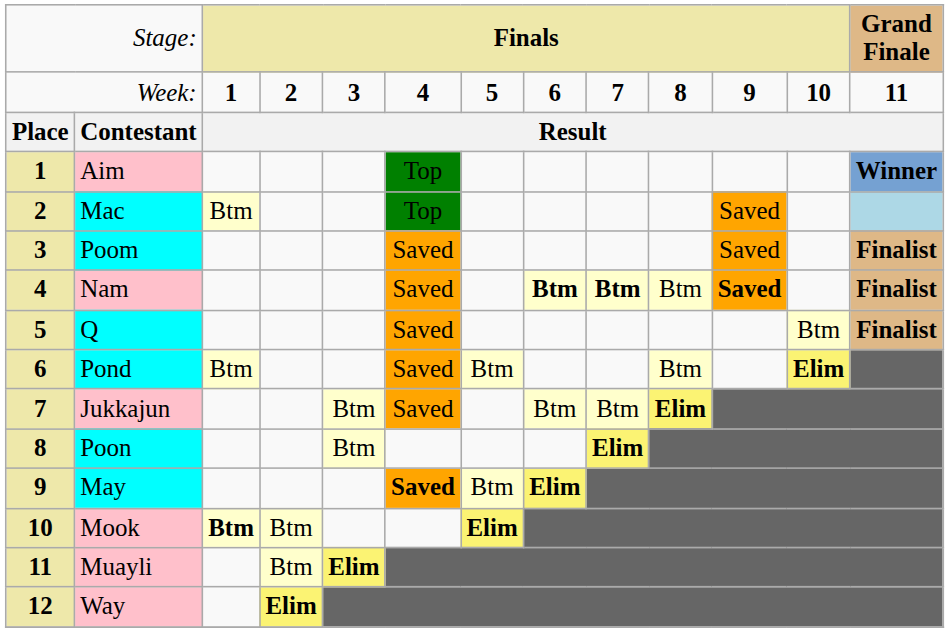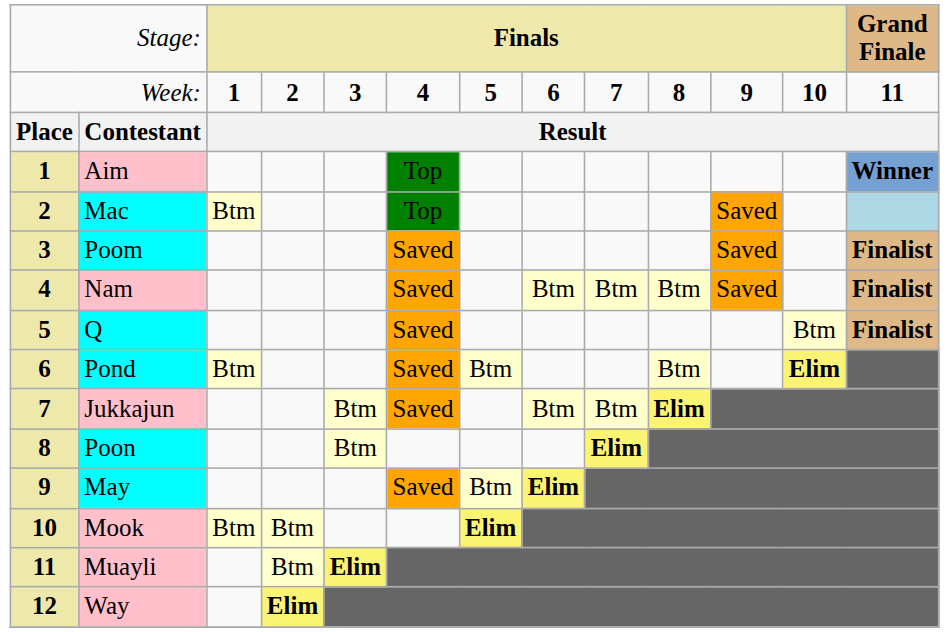(555, 289) bold -> (553, 289) normal
(618, 289) bold -> (616, 289) normal
(750, 289) bold -> (747, 289) normal
(423, 487) bold -> (423, 487) normal
(231, 527) bold -> (234, 527) normal
